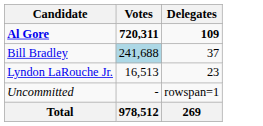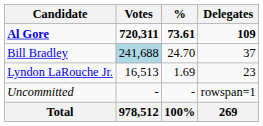+ column: (180, 14)
